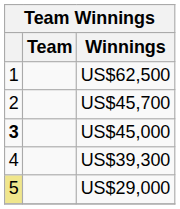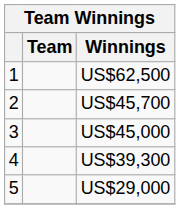(14, 132) bold -> (14, 132) normal
(14, 189) khaki background -> (14, 189) no background
